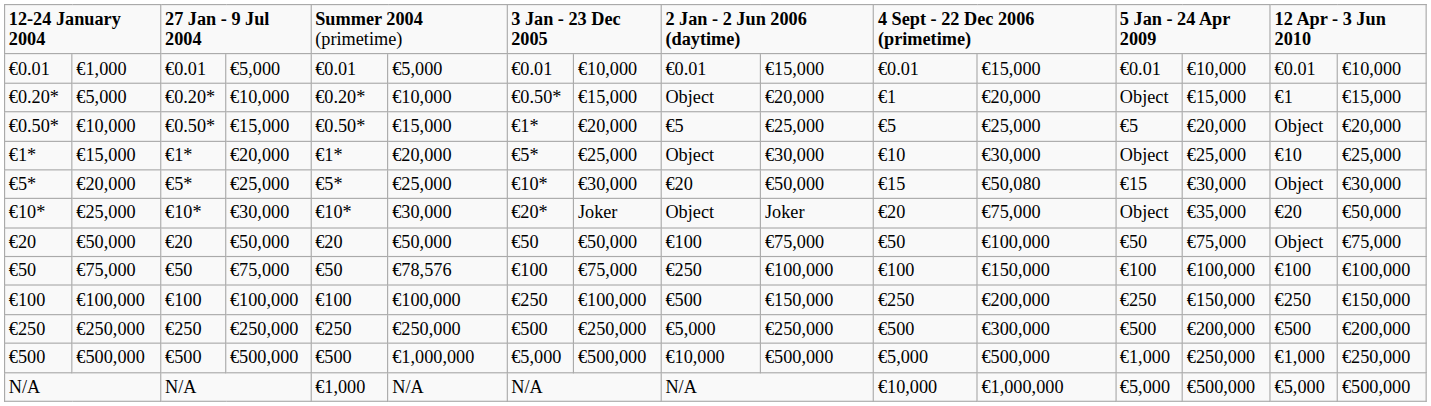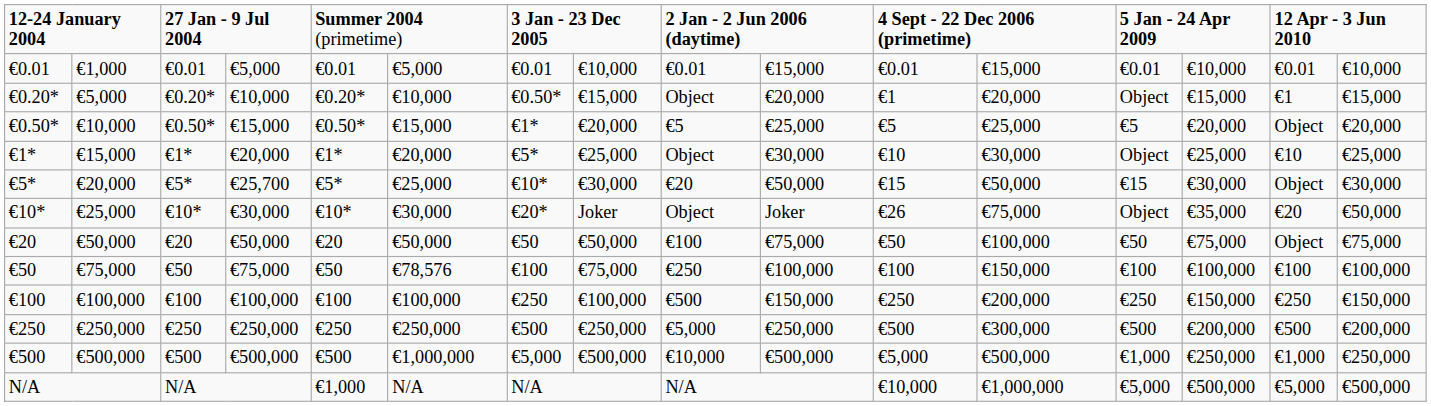(260, 184) €25,000 -> (260, 184) €25,700
(1011, 184) €50,080 -> (1011, 184) €50,000
(892, 213) €20 -> (892, 213) €26
